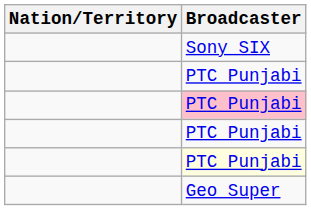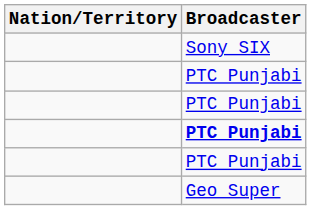(244, 105) pink background -> (244, 105) no background
(244, 133) normal -> (244, 133) bold
(244, 162) lightyellow background -> (244, 162) no background
